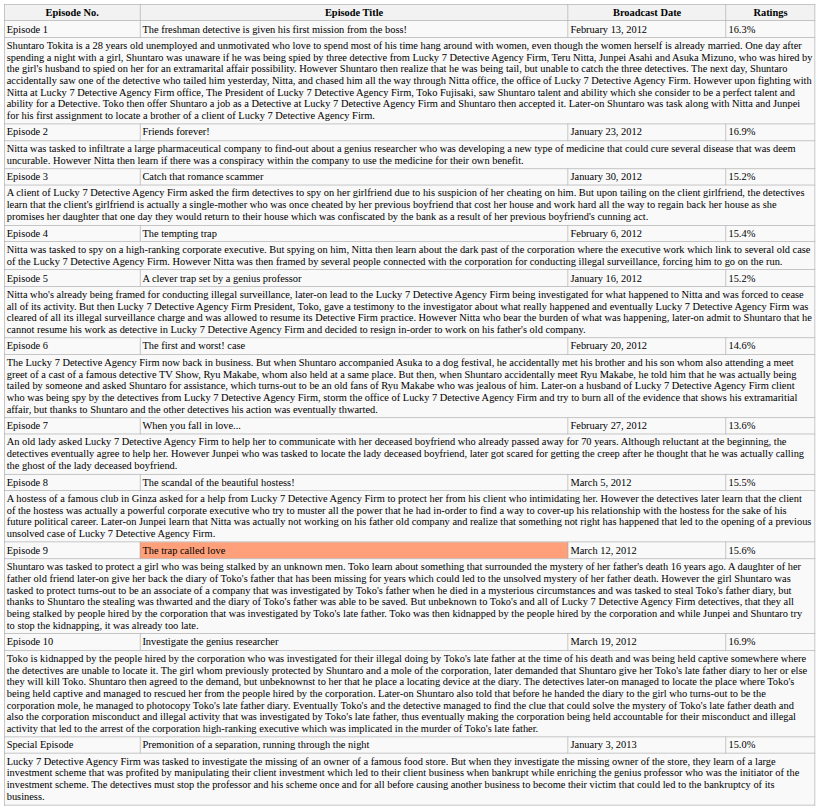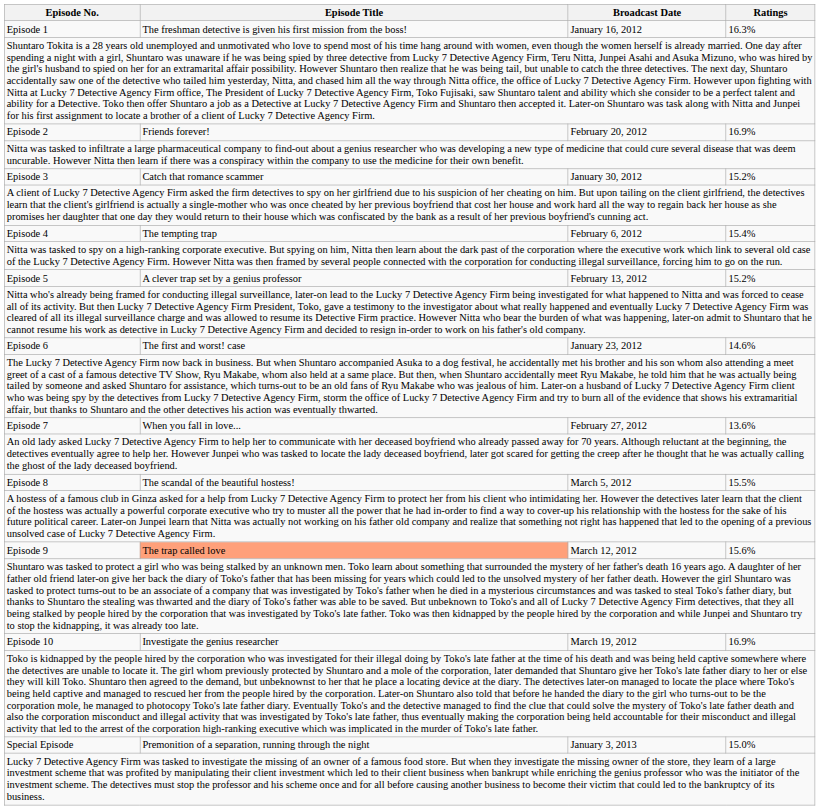(609, 29) February 13, 2012 -> (606, 29) January 16, 2012
(606, 132) January 23, 2012 -> (609, 132) February 20, 2012
(606, 278) January 16, 2012 -> (609, 278) February 13, 2012
(609, 346) February 20, 2012 -> (606, 346) January 23, 2012
